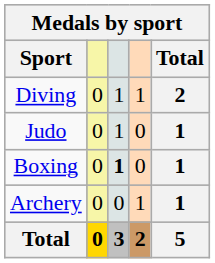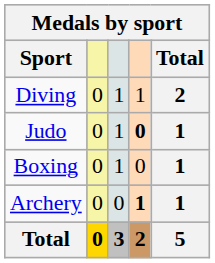(140, 130) normal -> (140, 130) bold
(119, 166) bold -> (119, 166) normal
(140, 202) normal -> (140, 202) bold
